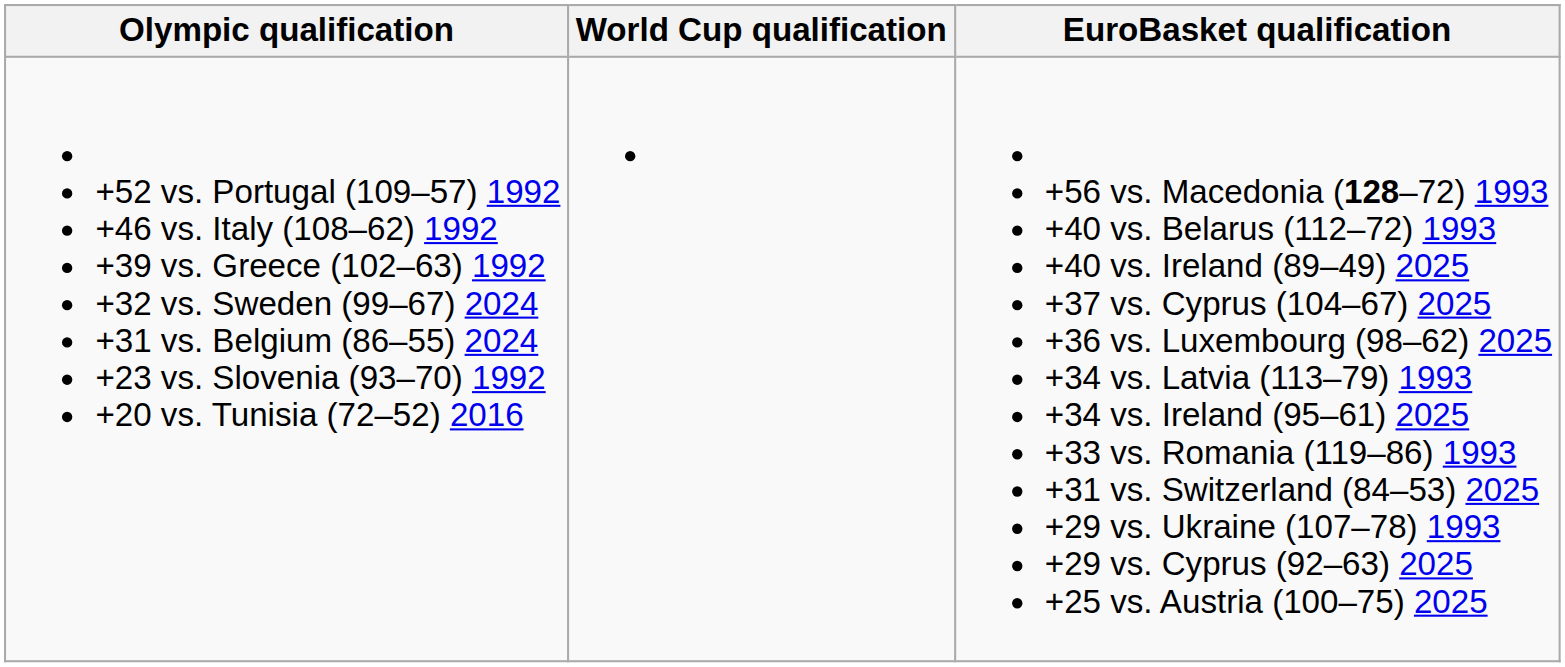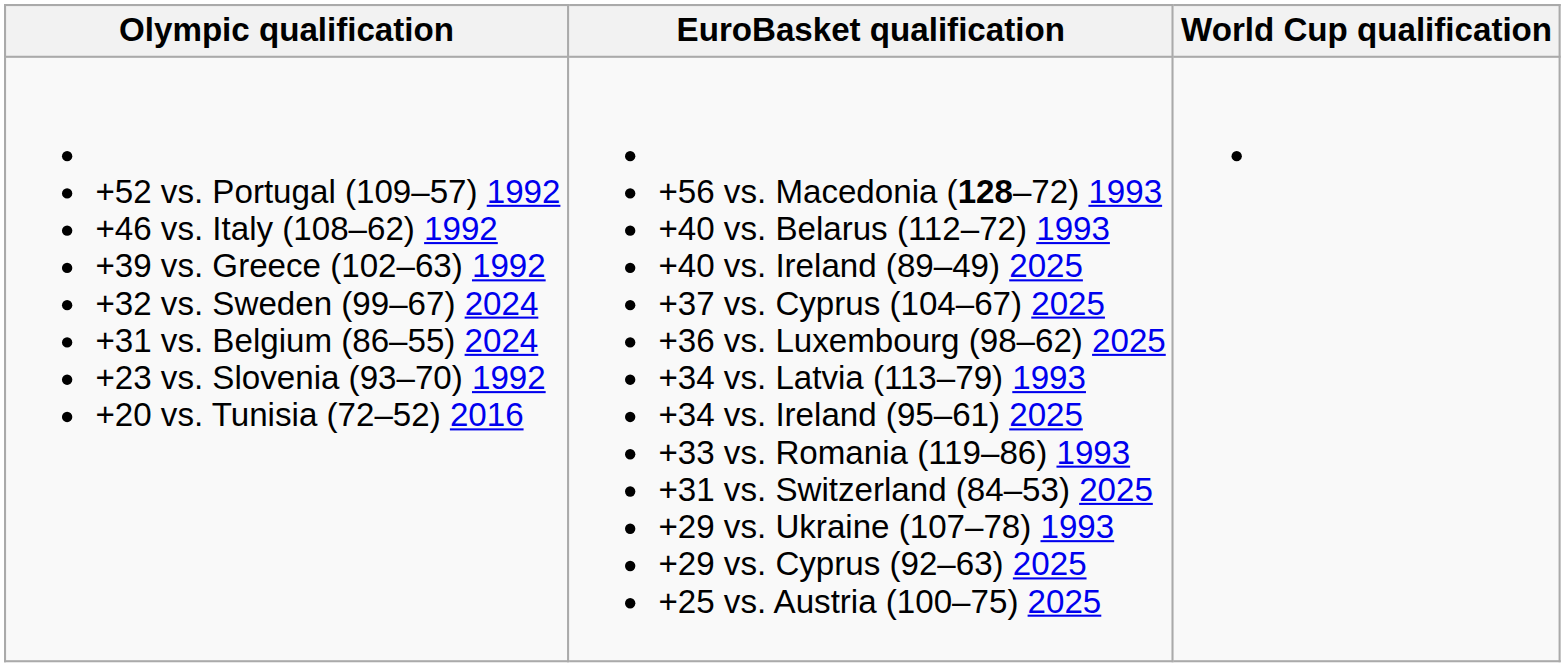columns swapped: (761, 30) <-> (1257, 30)
